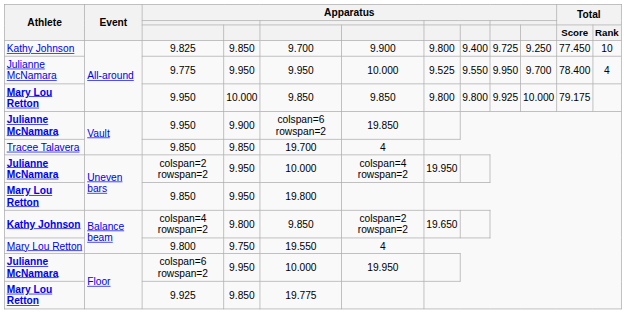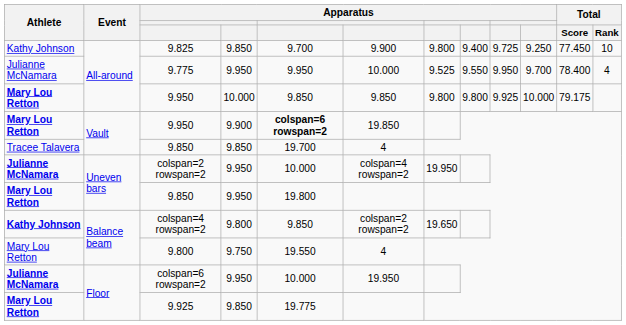(33, 126) Julianne McNamara -> (29, 126) Mary Lou Retton
(301, 126) normal -> (300, 126) bold
